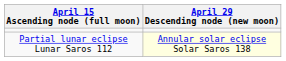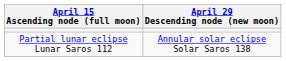(212, 44) lightyellow background -> (212, 44) no background
